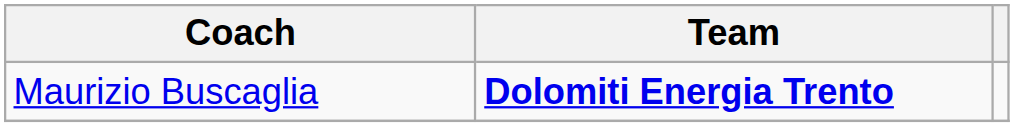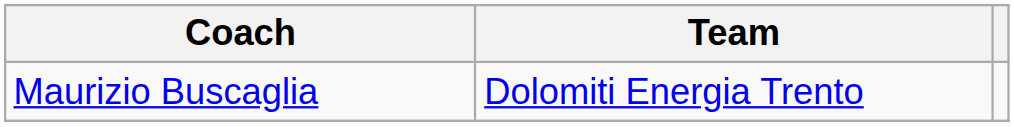(689, 90) bold -> (674, 90) normal
